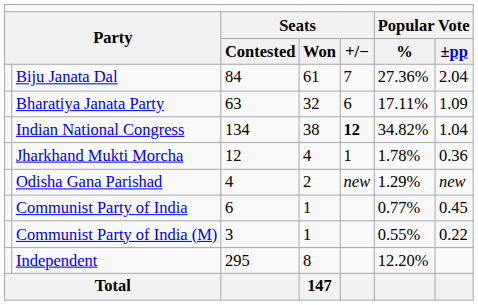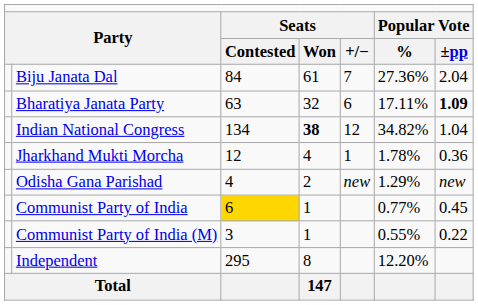(453, 103) normal -> (453, 103) bold
(311, 129) normal -> (311, 129) bold
(352, 129) bold -> (352, 129) normal
(229, 208) no background -> (229, 208) gold background
